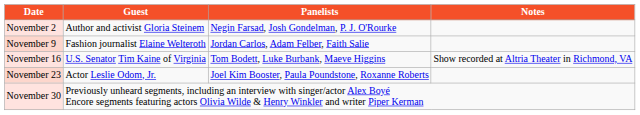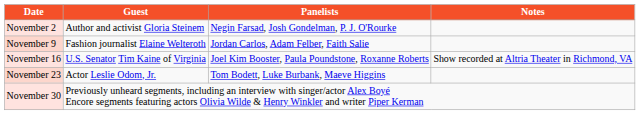(298, 59) Tom Bodett, Luke Burbank, Maeve Higgins -> (320, 59) Joel Kim Booster, Paula Poundstone, Roxanne Roberts
(320, 75) Joel Kim Booster, Paula Poundstone, Roxanne Roberts -> (298, 75) Tom Bodett, Luke Burbank, Maeve Higgins
